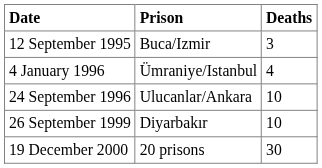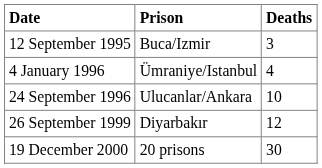(274, 123) 10 -> (274, 123) 12
